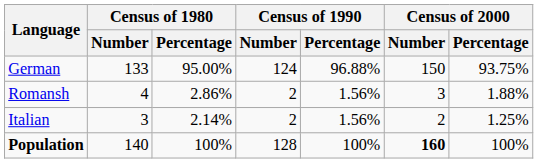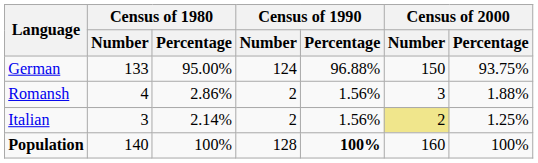(441, 119) no background -> (441, 119) khaki background
(361, 145) normal -> (360, 145) bold
(433, 145) bold -> (433, 145) normal
